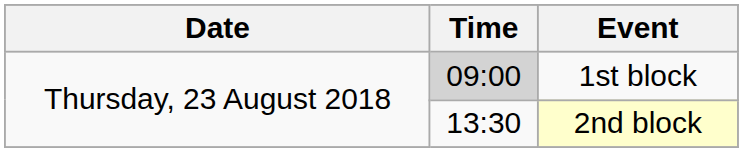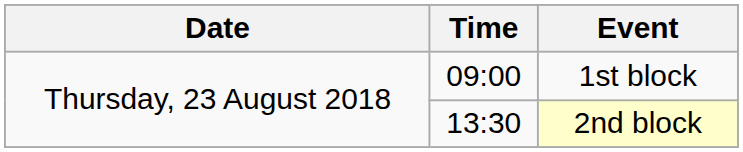(484, 75) lightgrey background -> (484, 75) no background
